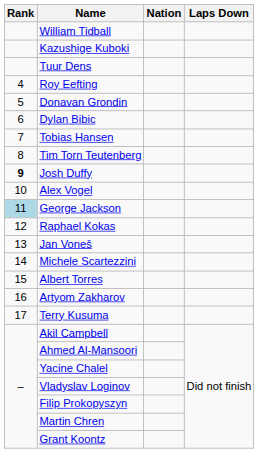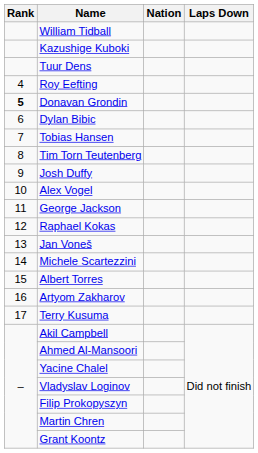(21, 102) normal -> (21, 102) bold
(21, 173) bold -> (21, 173) normal
(21, 208) lightblue background -> (21, 208) no background
